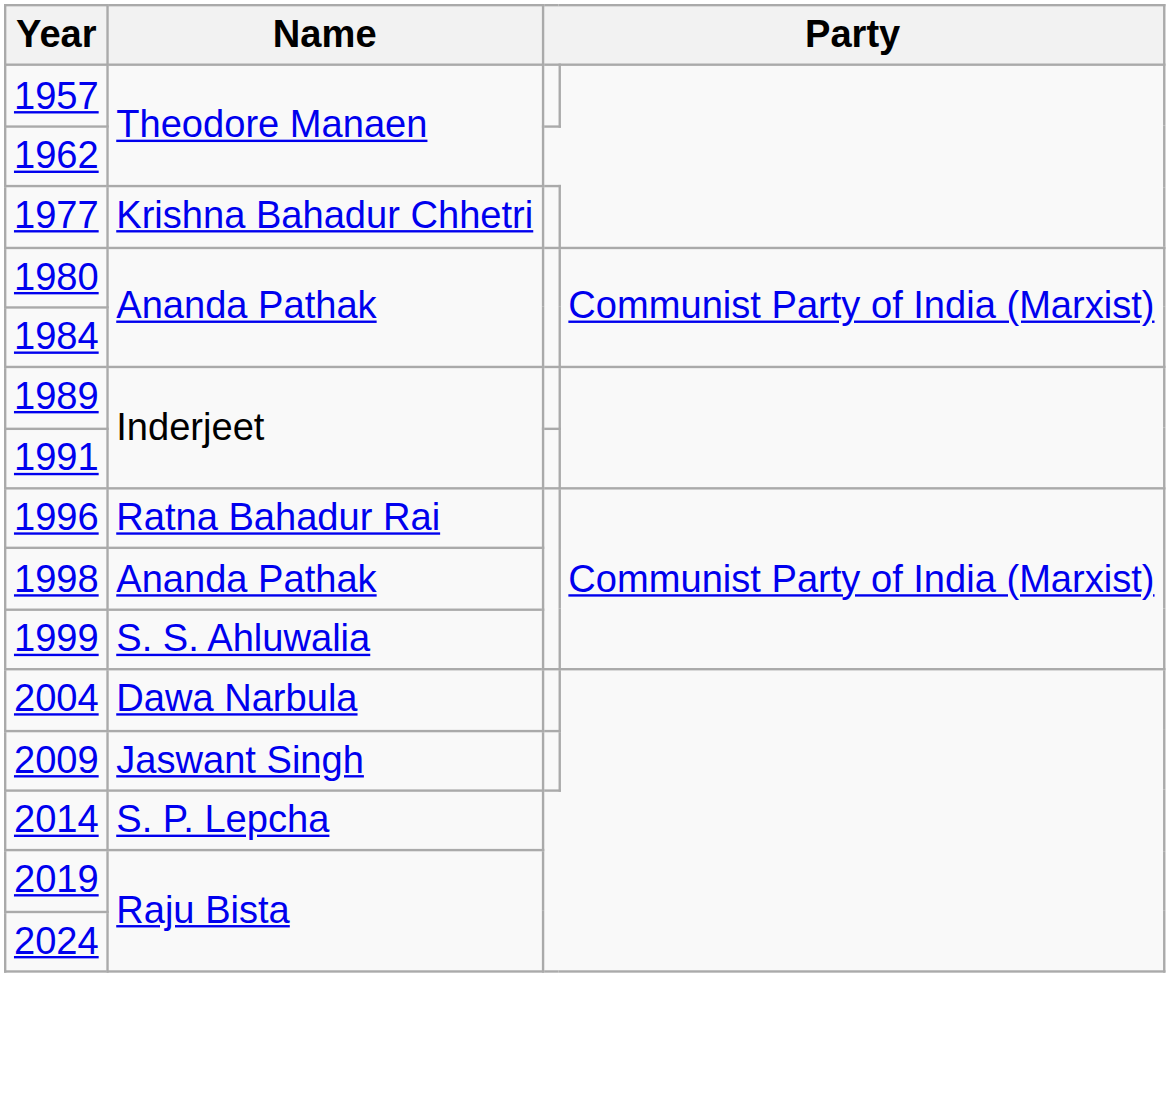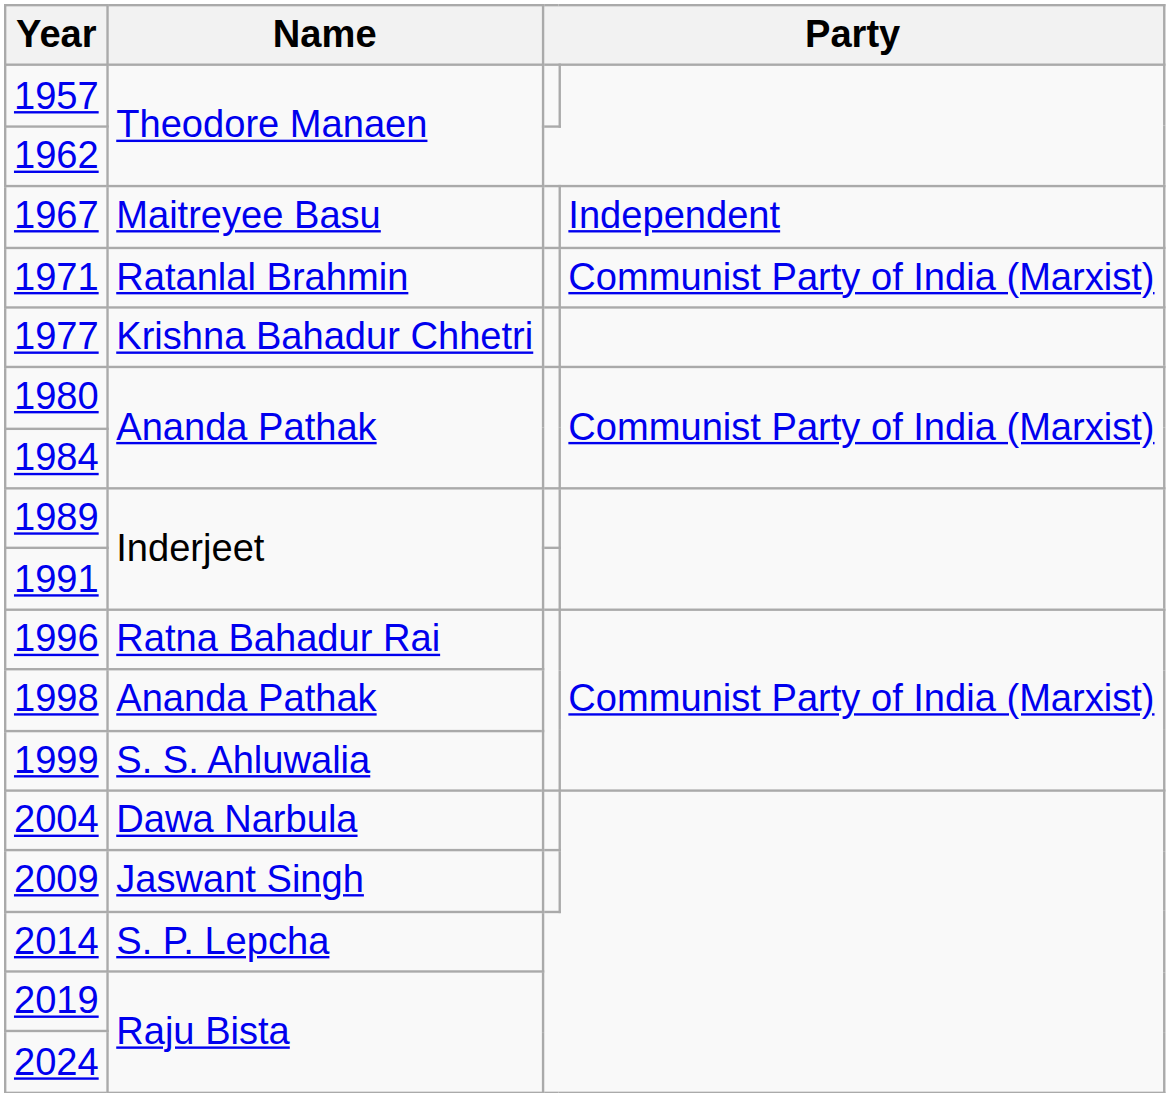+ row: (56, 215)
+ row: (56, 276)
